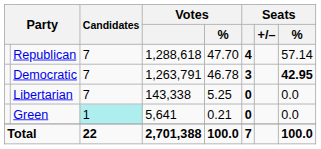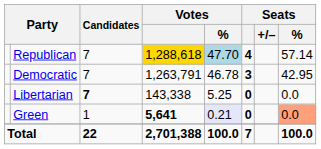(173, 55) no background -> (173, 55) gold background
(223, 55) no background -> (223, 55) lightblue background
(297, 75) bold -> (297, 75) normal
(86, 94) normal -> (86, 94) bold
(86, 114) paleturquoise background -> (86, 114) no background
(161, 114) normal -> (161, 114) bold
(220, 114) no background -> (220, 114) lavender background
(290, 114) no background -> (290, 114) lightsalmon background
